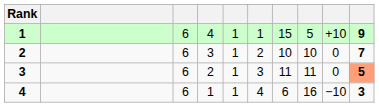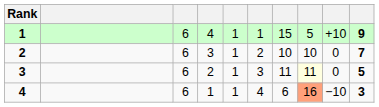(310, 72) no background -> (310, 72) lightyellow background
(362, 72) lightsalmon background -> (362, 72) no background
(310, 92) no background -> (310, 92) lightsalmon background
